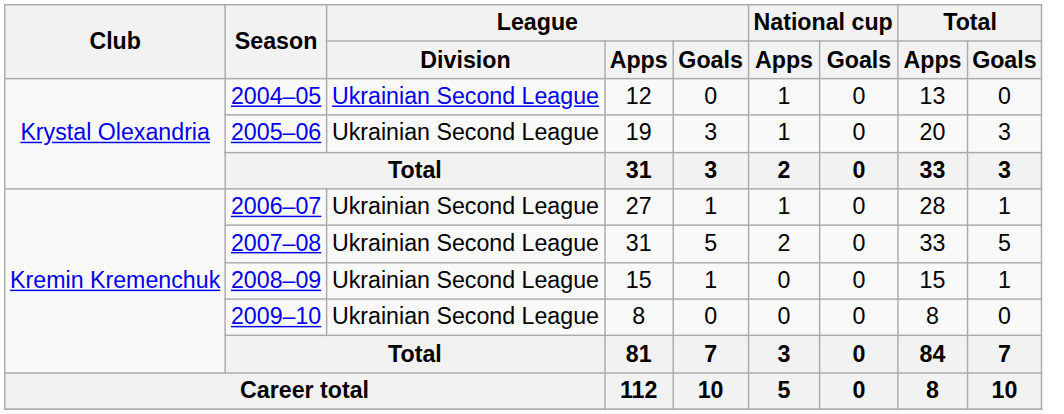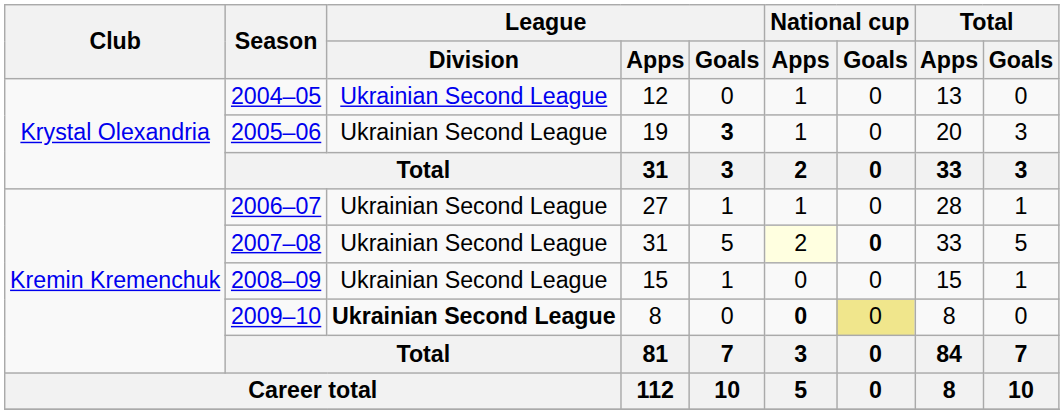(711, 133) normal -> (727, 133) bold
(784, 243) no background -> (801, 243) lightyellow background
(859, 243) normal -> (876, 243) bold
(465, 317) normal -> (474, 317) bold
(784, 317) normal -> (801, 317) bold
(859, 317) no background -> (876, 317) khaki background
